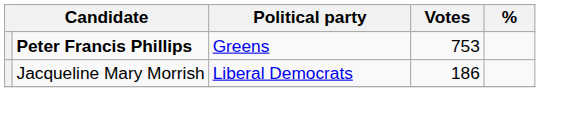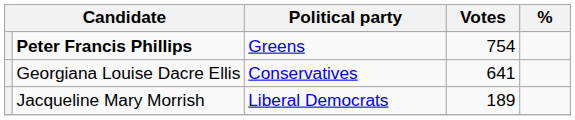(465, 45) 753 -> (501, 45) 754
+ row: (128, 73)
(465, 73) 186 -> (501, 100) 189
